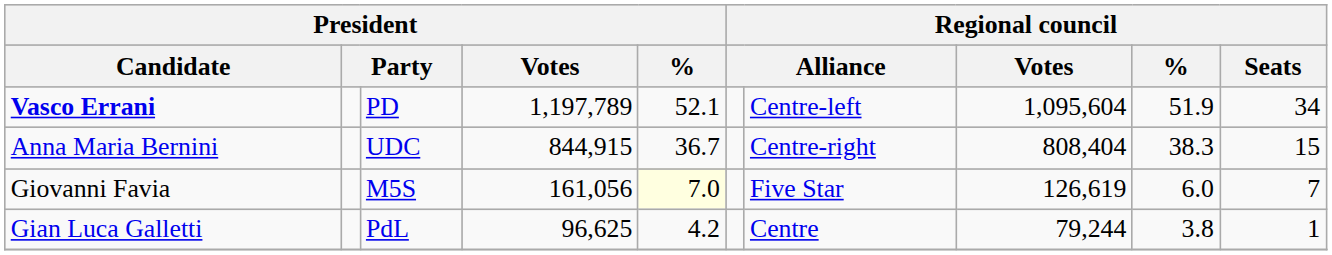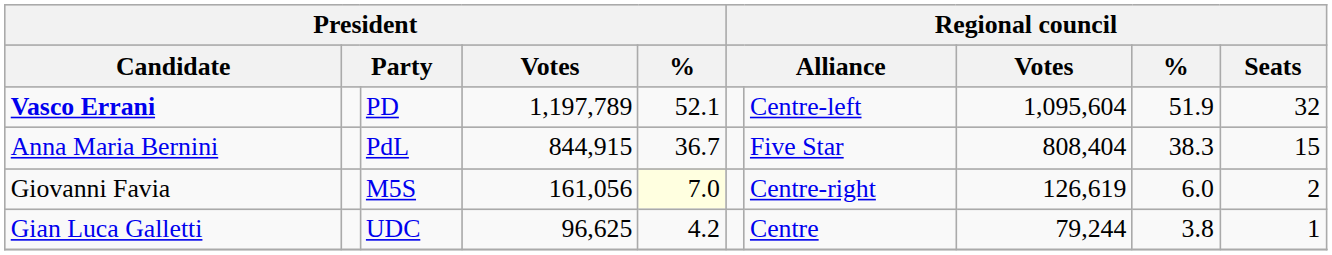(1307, 106) 34 -> (1307, 106) 32
(393, 147) UDC -> (387, 147) PdL
(813, 147) Centre-right -> (797, 147) Five Star
(797, 188) Five Star -> (813, 188) Centre-right
(1314, 188) 7 -> (1314, 188) 2
(387, 229) PdL -> (393, 229) UDC
